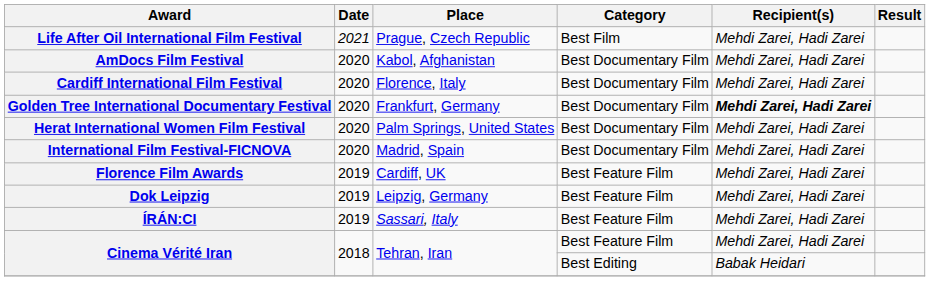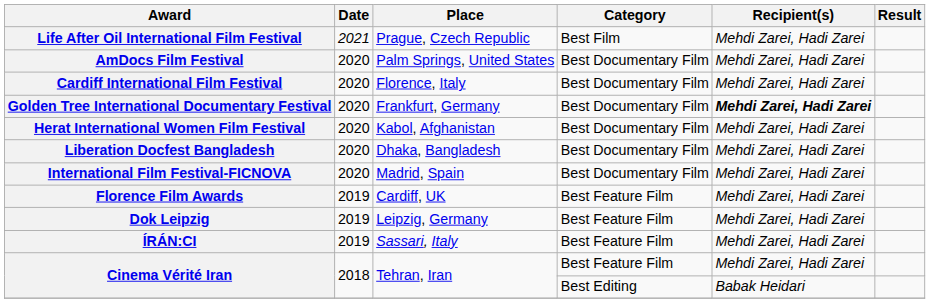(436, 60) Kabol, Afghanistan -> (465, 60) Palm Springs, United States
(465, 128) Palm Springs, United States -> (436, 128) Kabol, Afghanistan
+ row: (170, 151)
